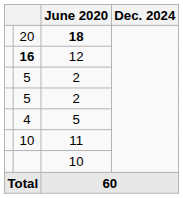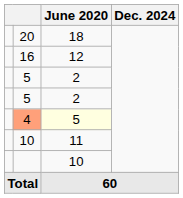(76, 36) bold -> (76, 36) normal
(27, 57) bold -> (27, 57) normal
(27, 120) no background -> (27, 120) lightsalmon background
(76, 120) no background -> (76, 120) lightyellow background
